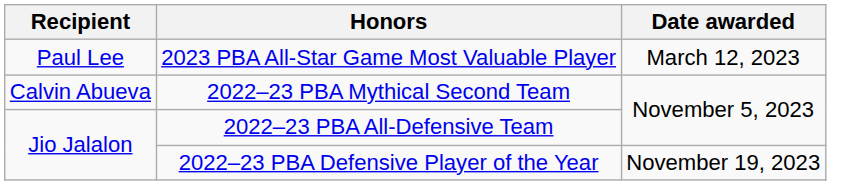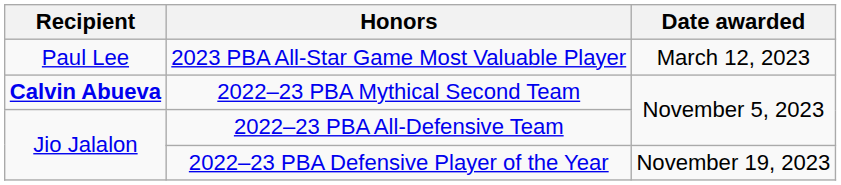(80, 92) normal -> (85, 92) bold
